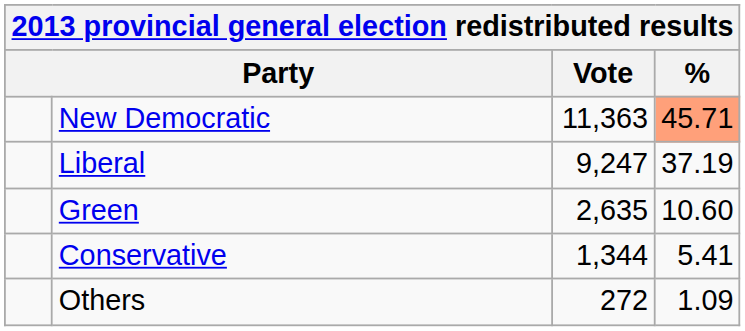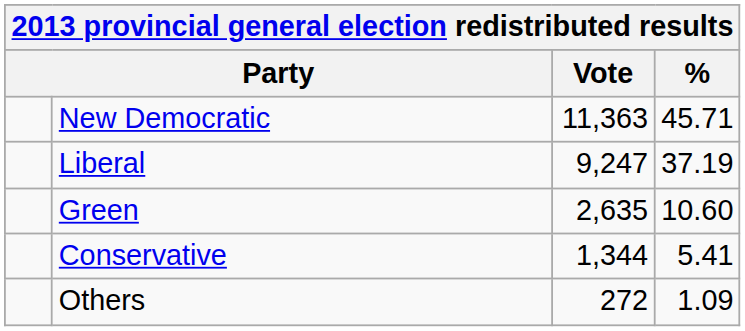(697, 118) lightsalmon background -> (697, 118) no background
